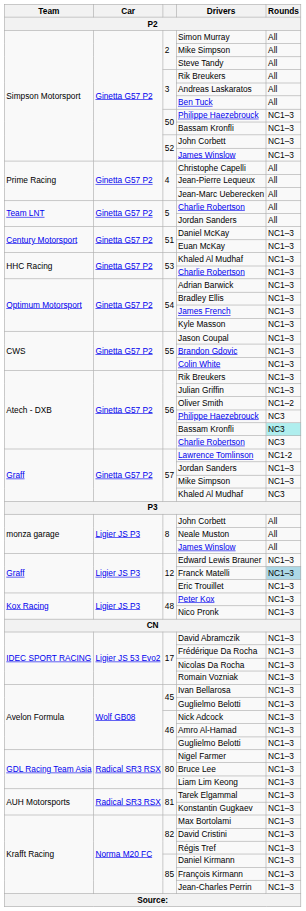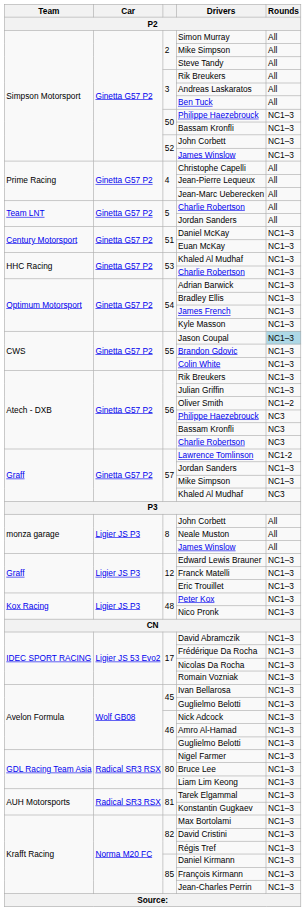(281, 337) no background -> (281, 337) lightblue background
(276, 429) paleturquoise background -> (276, 429) no background
(281, 573) lightblue background -> (281, 573) no background
